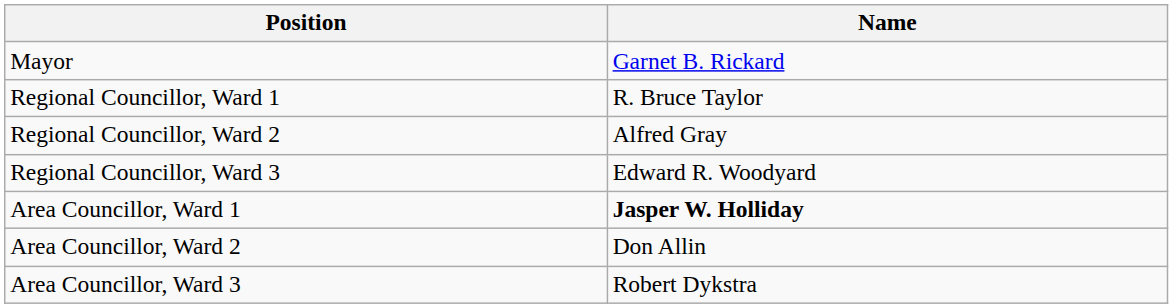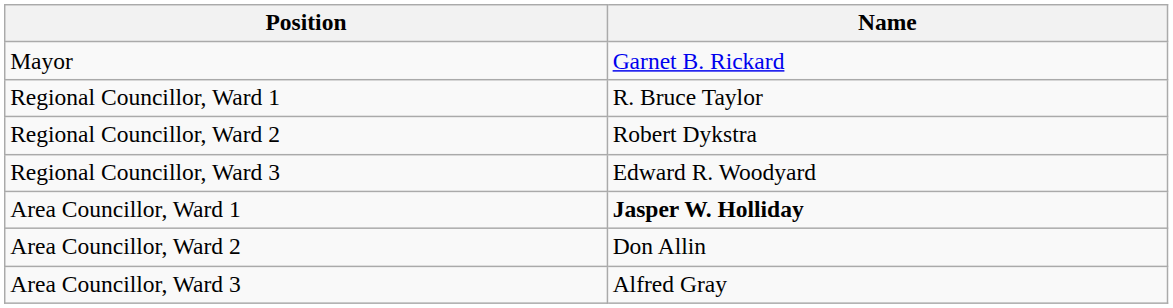(670, 135) Alfred Gray -> (685, 135) Robert Dykstra
(685, 284) Robert Dykstra -> (670, 284) Alfred Gray
